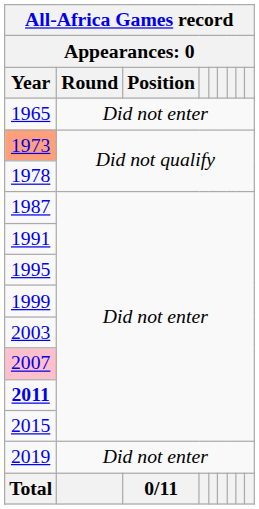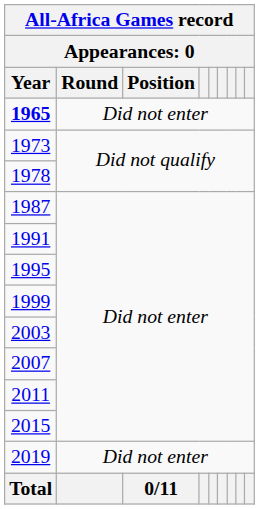(31, 113) normal -> (31, 113) bold
(31, 144) lightsalmon background -> (31, 144) no background
(31, 363) pink background -> (31, 363) no background
(31, 394) bold -> (31, 394) normal
